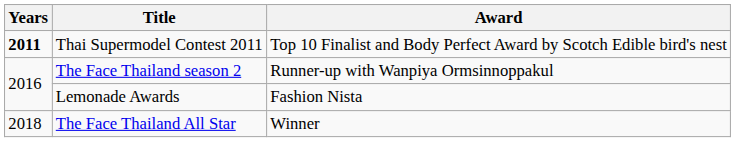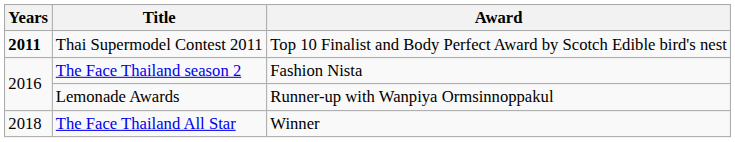(412, 70) Runner-up with Wanpiya Ormsinnoppakul -> (316, 70) Fashion Nista
(316, 96) Fashion Nista -> (412, 96) Runner-up with Wanpiya Ormsinnoppakul
